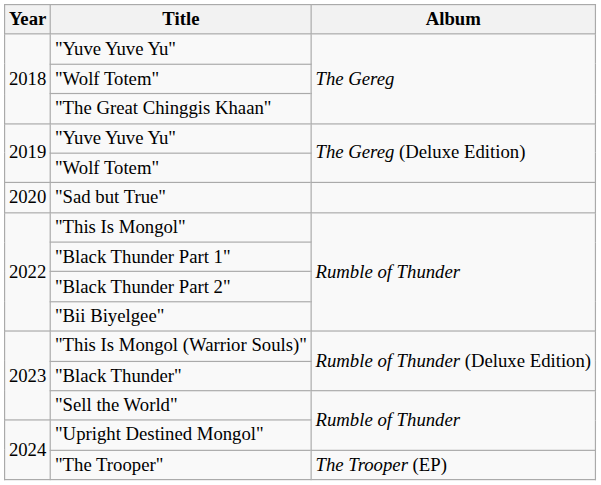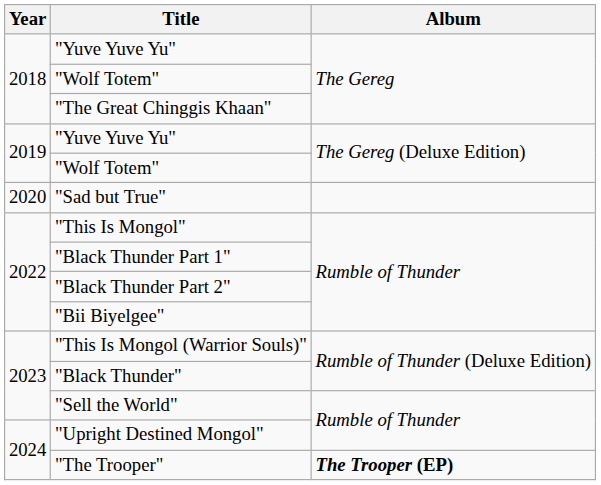(381, 464) normal -> (384, 464) bold
